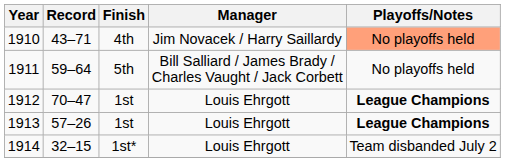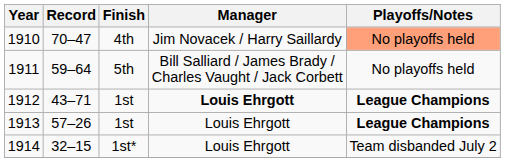(71, 38) 43–71 -> (71, 38) 70–47
(71, 100) 70–47 -> (71, 100) 43–71
(247, 100) normal -> (247, 100) bold
